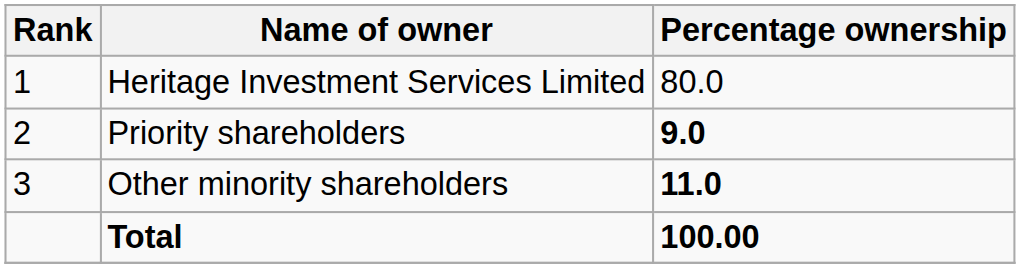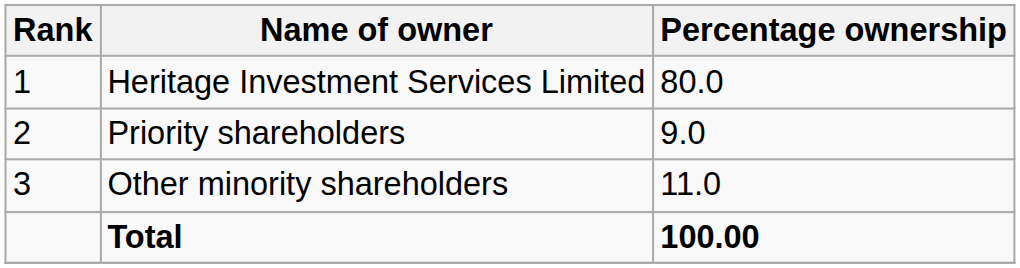(683, 133) bold -> (683, 133) normal
(691, 184) bold -> (691, 184) normal
